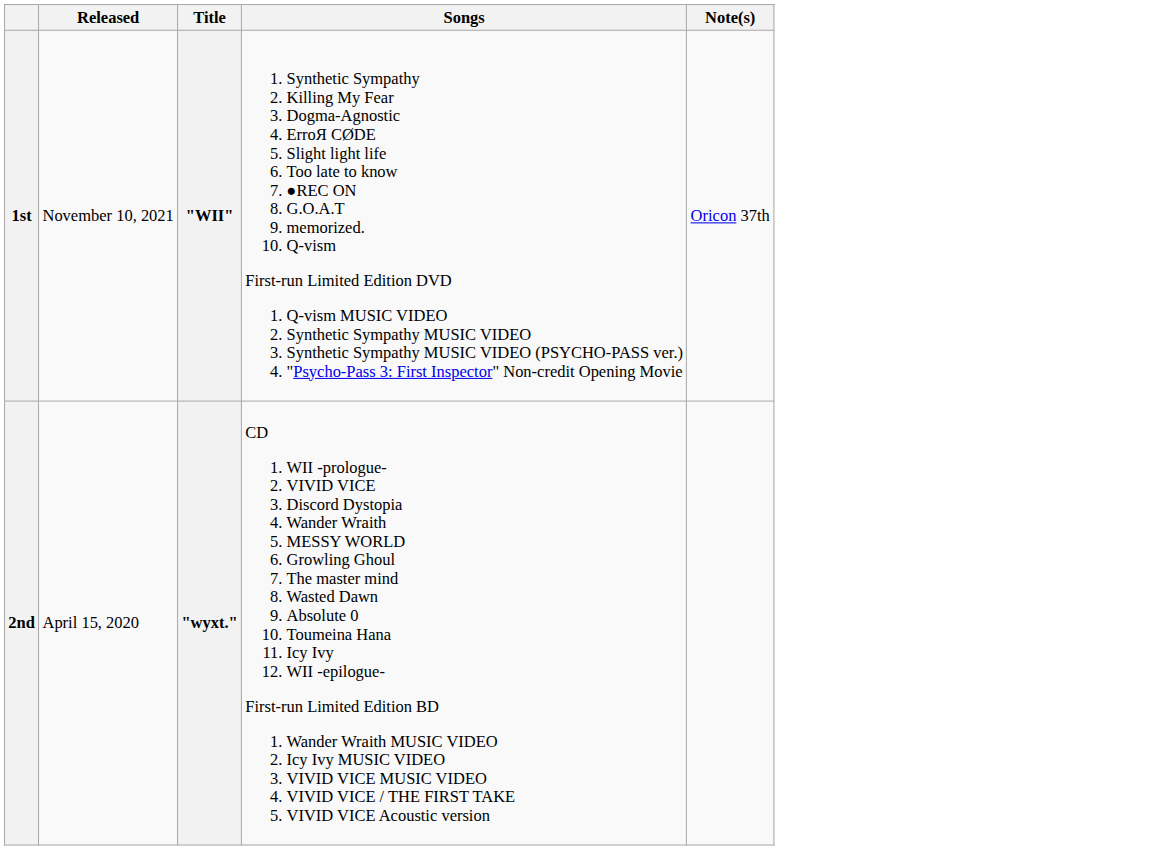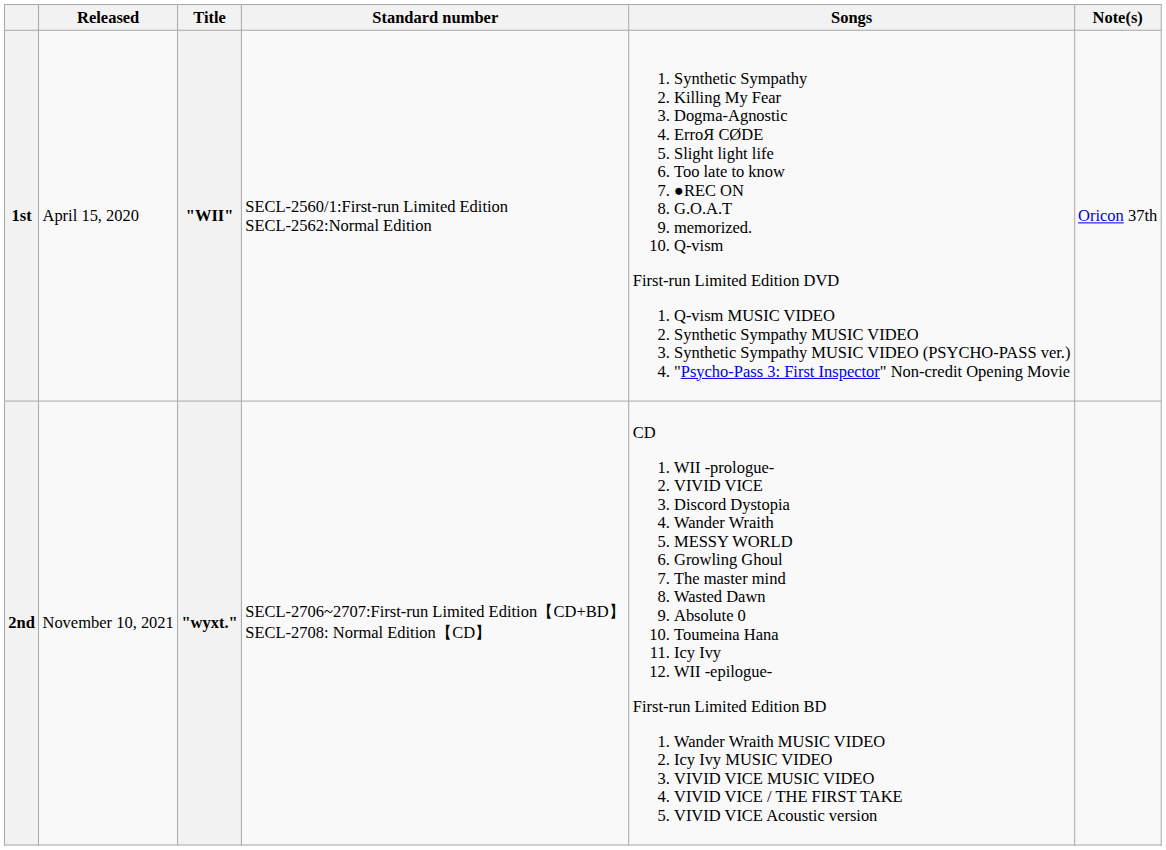+ column: (435, 17)
(108, 215) November 10, 2021 -> (91, 215) April 15, 2020
(91, 622) April 15, 2020 -> (108, 622) November 10, 2021
